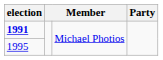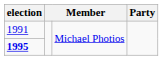(18, 30) bold -> (18, 30) normal
(18, 47) normal -> (18, 47) bold
